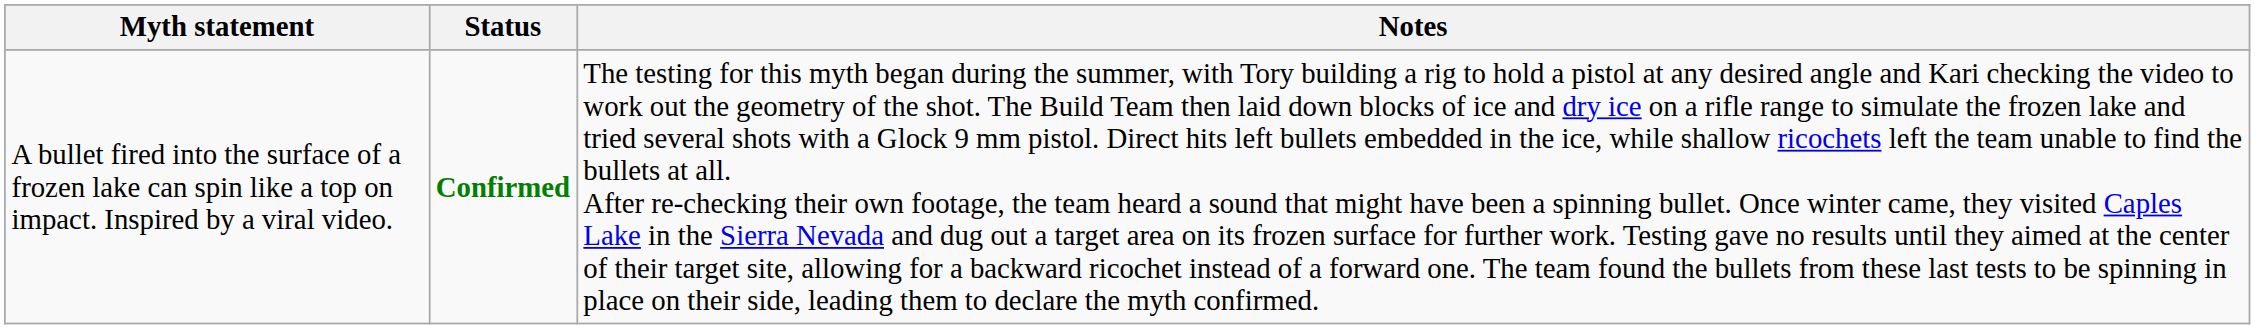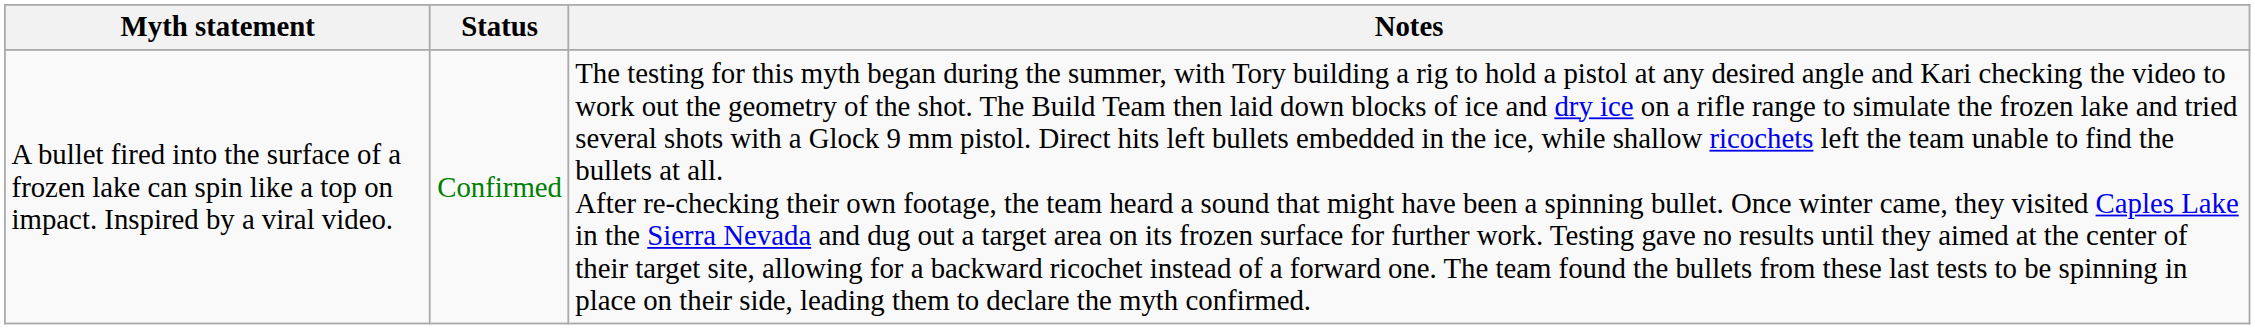(503, 186) bold -> (500, 186) normal
